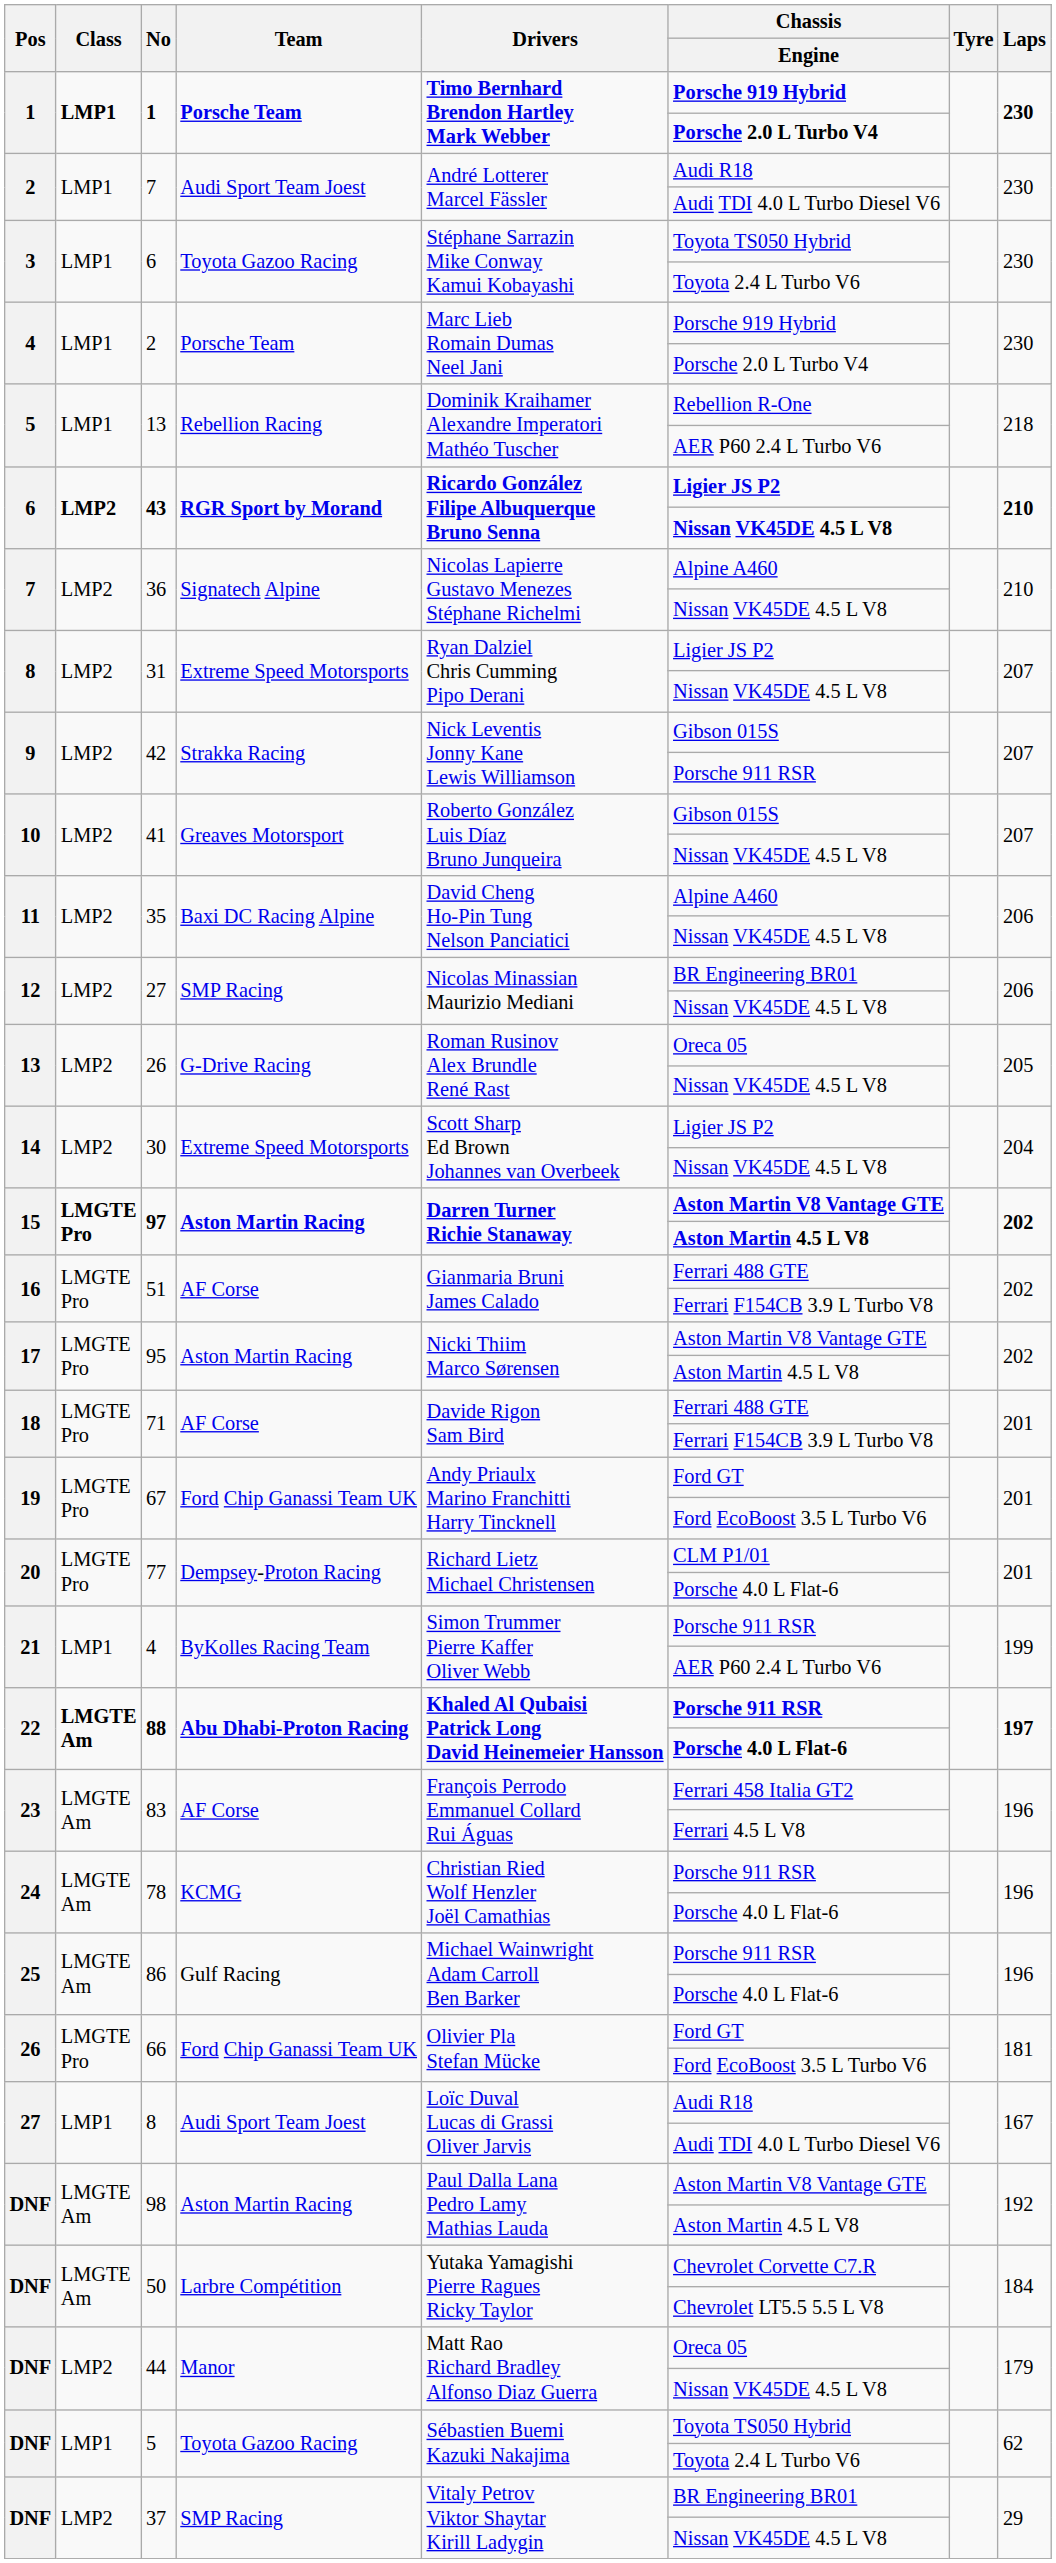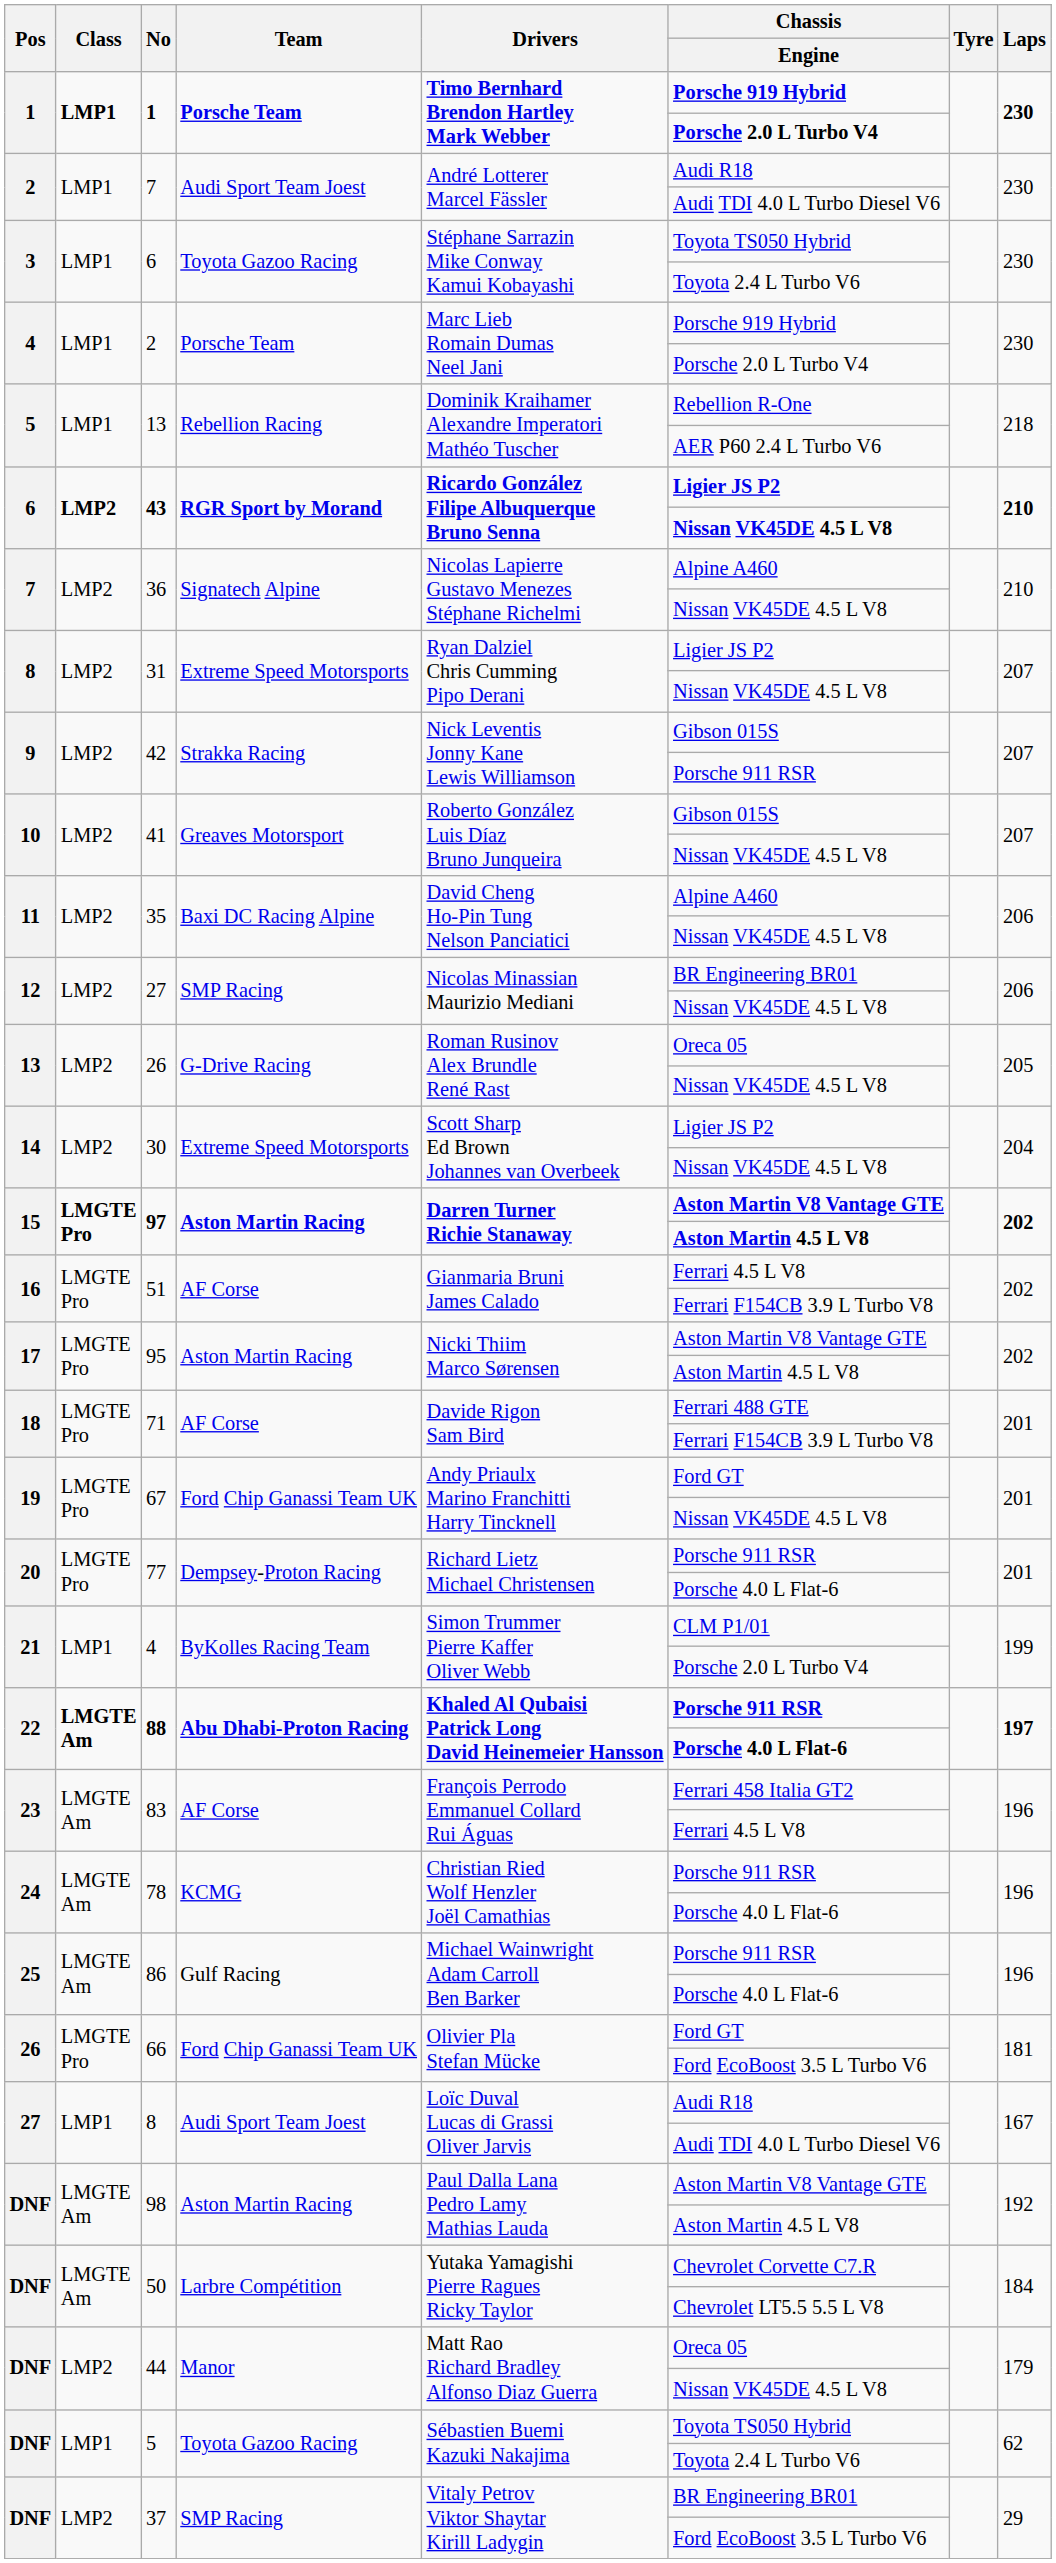(741, 1272) Ferrari 488 GTE -> (739, 1272) Ferrari 4.5 L V8
(800, 1518) Ford EcoBoost 3.5 L Turbo V6 -> (780, 1518) Nissan VK45DE 4.5 L V8
(721, 1555) CLM P1/01 -> (744, 1555) Porsche 911 RSR
(744, 1626) Porsche 911 RSR -> (721, 1626) CLM P1/01
(777, 1667) AER P60 2.4 L Turbo V6 -> (771, 1667) Porsche 2.0 L Turbo V4
(780, 2537) Nissan VK45DE 4.5 L V8 -> (800, 2537) Ford EcoBoost 3.5 L Turbo V6
